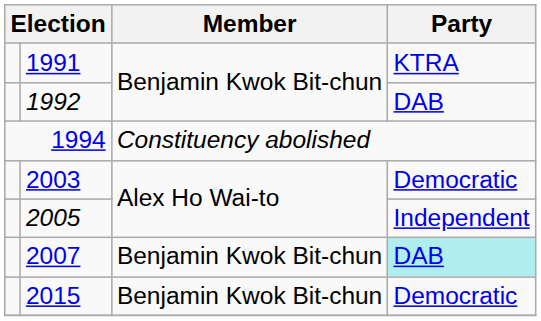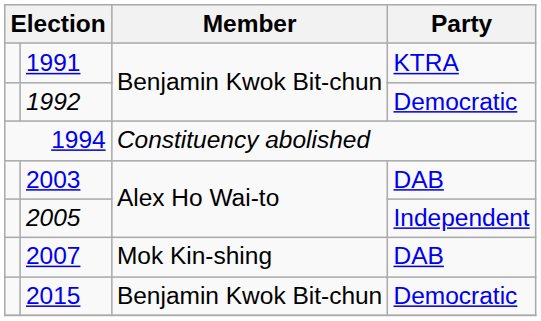(419, 101) DAB -> (455, 101) Democratic
(455, 179) Democratic -> (419, 179) DAB
(250, 256) Benjamin Kwok Bit-chun -> (194, 256) Mok Kin-shing
(419, 256) paleturquoise background -> (419, 256) no background
